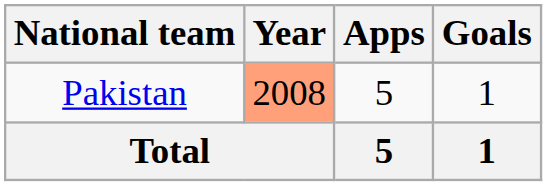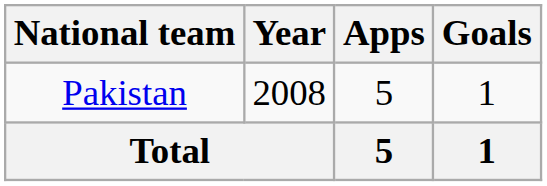(289, 92) lightsalmon background -> (289, 92) no background
